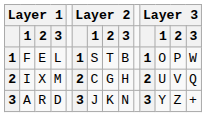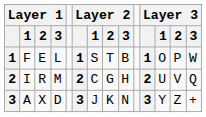(42, 79) X -> (42, 79) R
(42, 101) R -> (42, 101) X
